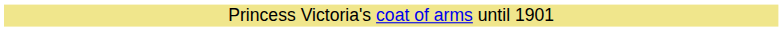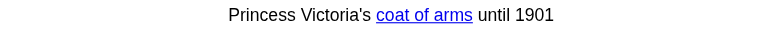(391, 15) khaki background -> (391, 15) no background
